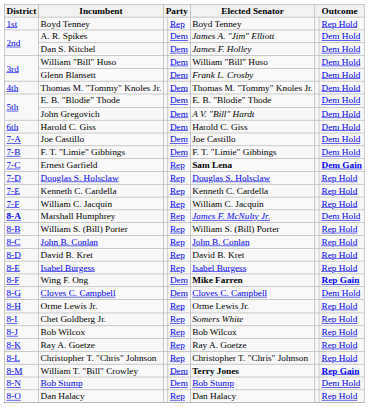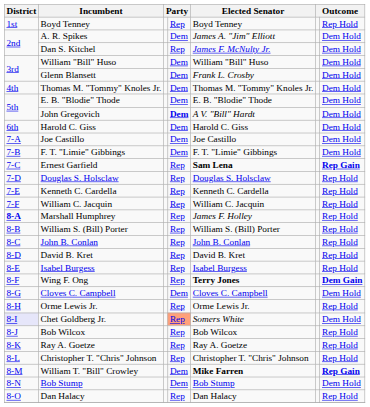(179, 49) Dem -> (177, 49) Rep
(222, 49) James F. Holley -> (232, 49) James F. McNulty Jr.
(179, 113) normal -> (179, 113) bold
(342, 165) Dem Gain -> (341, 165) Rep Gain
(231, 216) James F. McNulty Jr. -> (222, 216) James F. Holley
(341, 216) Dem Hold -> (340, 216) Rep Hold
(179, 280) Dem -> (177, 280) Rep
(217, 280) Mike Farren -> (216, 280) Terry Jones
(340, 280) Rep Gain -> (342, 280) Dem Gain
(12, 319) no background -> (12, 319) lavender background
(177, 319) no background -> (177, 319) lightsalmon background
(339, 319) Rep Hold -> (341, 319) Dem Hold
(216, 370) Terry Jones -> (218, 370) Mike Farren
